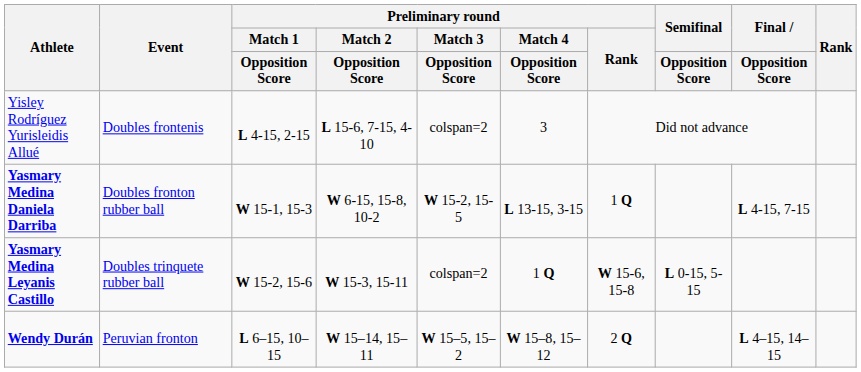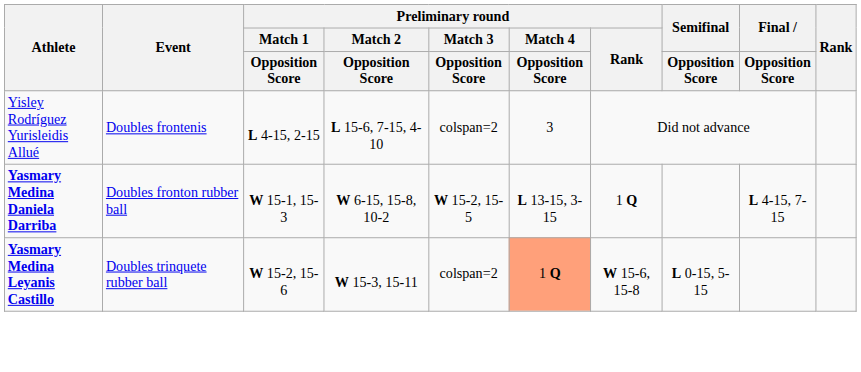(544, 274) no background -> (550, 274) lightsalmon background
- row: (50, 339)
